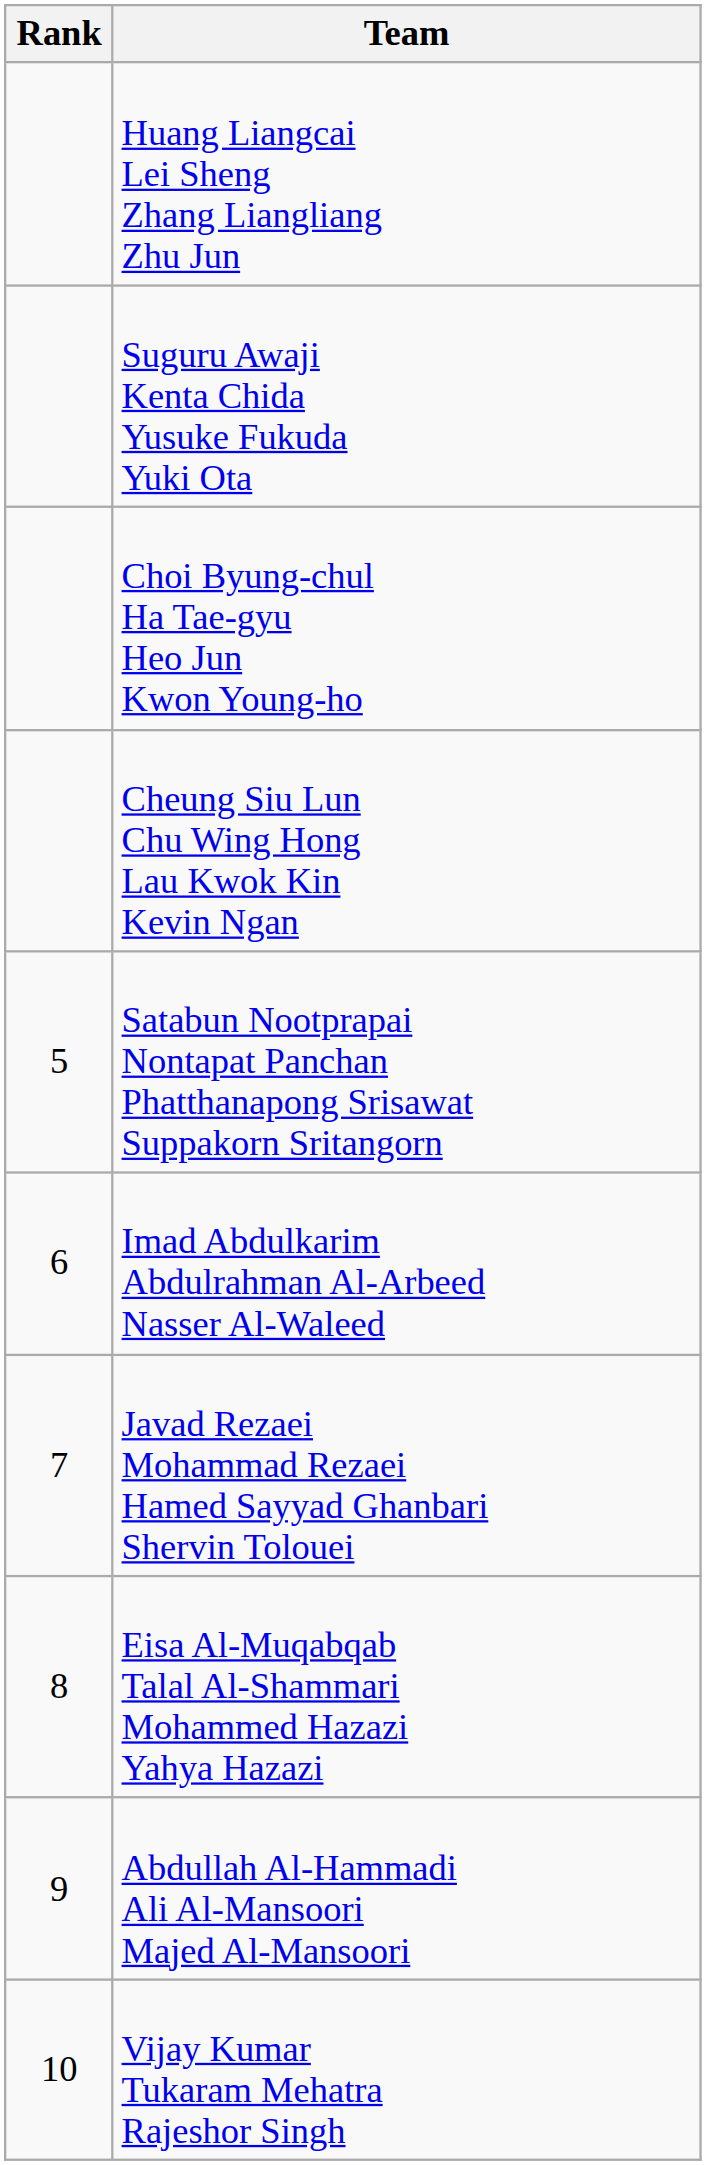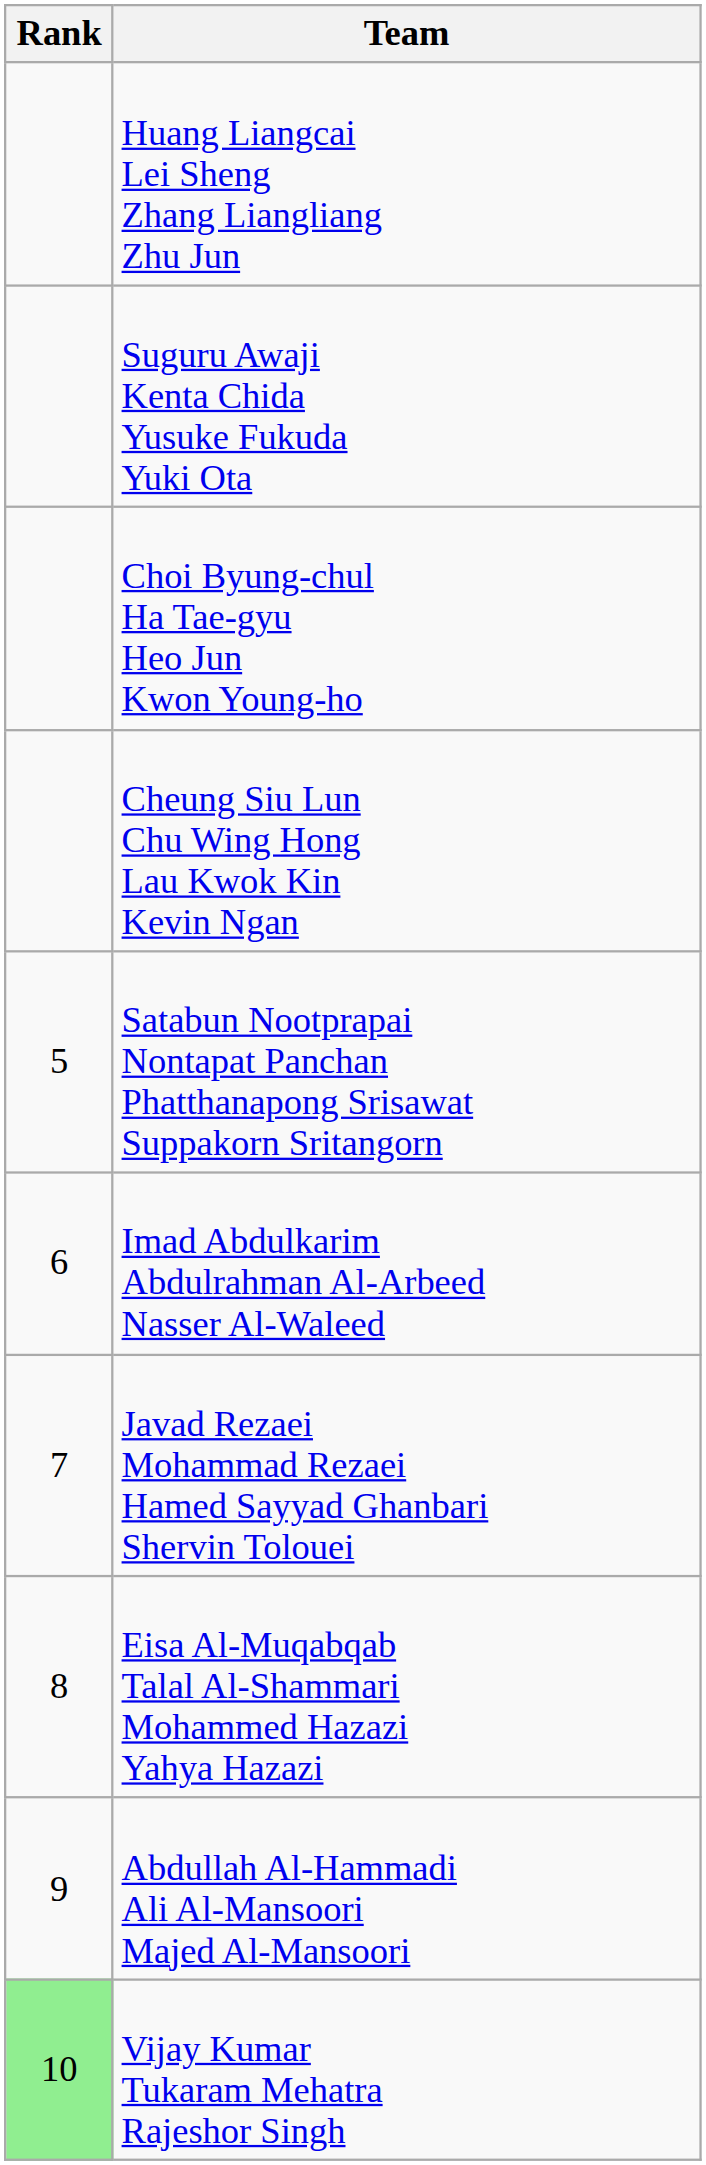(59, 2068) no background -> (59, 2068) lightgreen background
